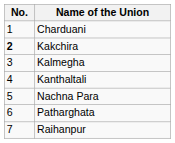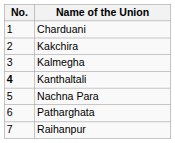(10, 46) bold -> (10, 46) normal
(10, 79) normal -> (10, 79) bold
